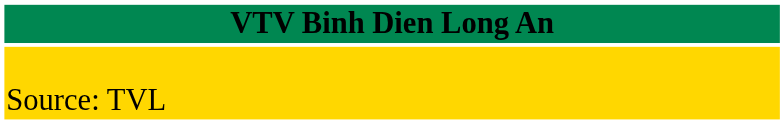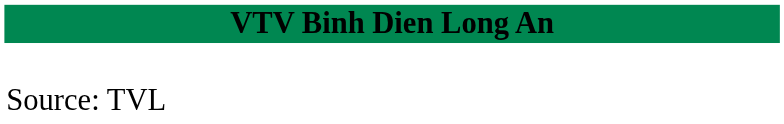(392, 82) gold background -> (392, 82) no background
